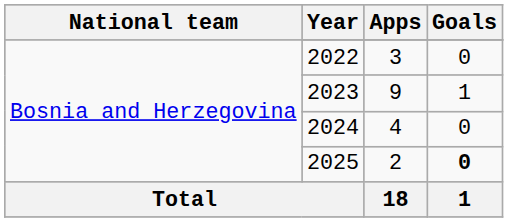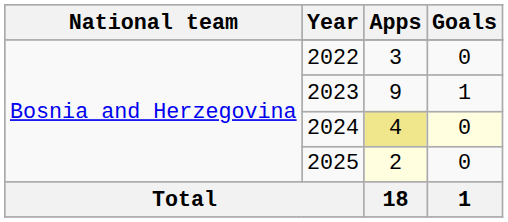(396, 129) no background -> (396, 129) khaki background
(464, 129) no background -> (464, 129) lightyellow background
(396, 164) no background -> (396, 164) lightyellow background
(464, 164) bold -> (464, 164) normal
